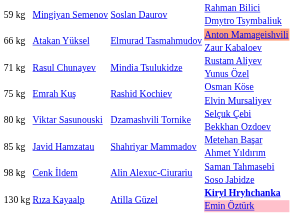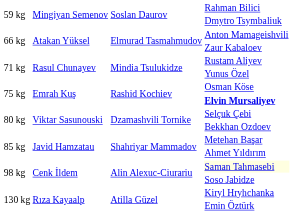(247, 34) lightsalmon background -> (247, 34) no background
(238, 100) normal -> (240, 100) bold
(239, 166) no background -> (239, 166) lightyellow background
(243, 193) bold -> (239, 193) normal
(229, 206) pink background -> (229, 206) no background
